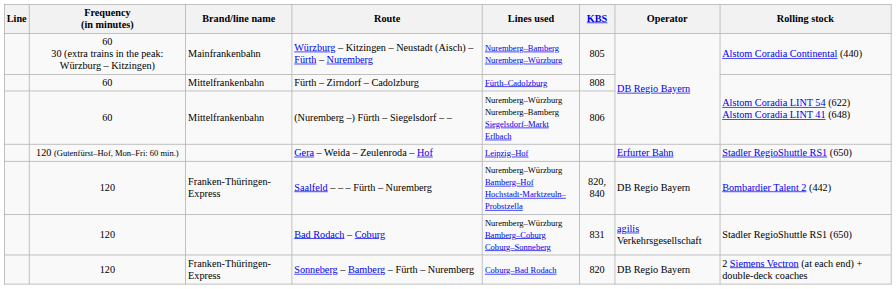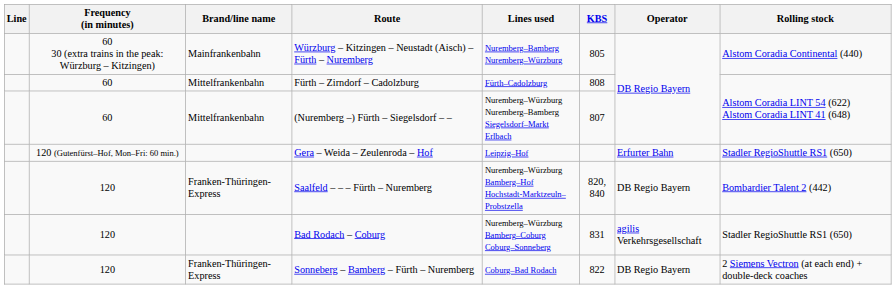(597, 118) 806 -> (597, 118) 807
(597, 270) 820 -> (597, 270) 822
